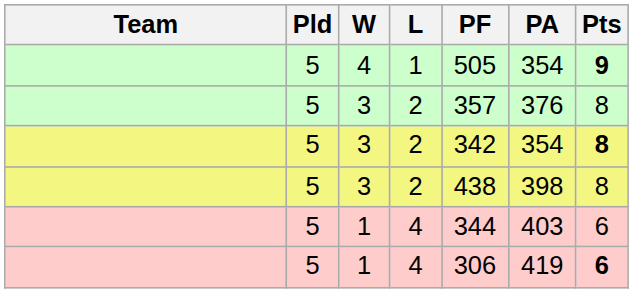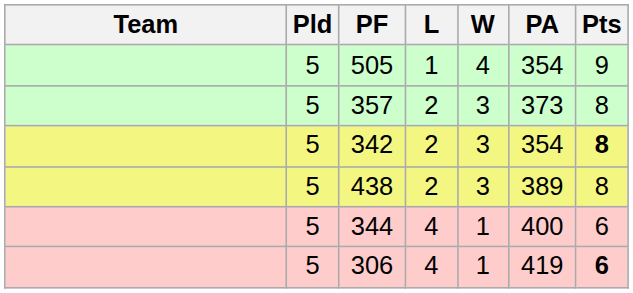columns swapped: (364, 24) <-> (475, 24)
(602, 65) bold -> (602, 65) normal
(542, 105) 376 -> (542, 105) 373
(542, 186) 398 -> (542, 186) 389
(542, 226) 403 -> (542, 226) 400
